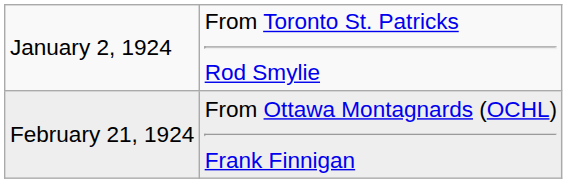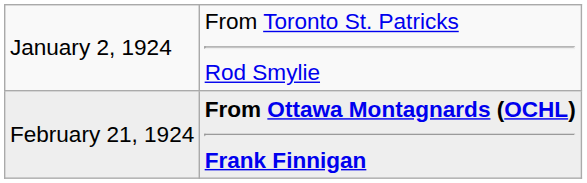(381, 134) normal -> (390, 134) bold
